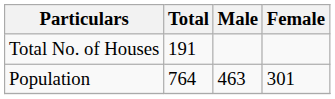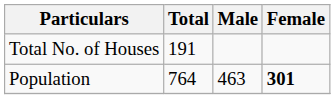(281, 78) normal -> (281, 78) bold
